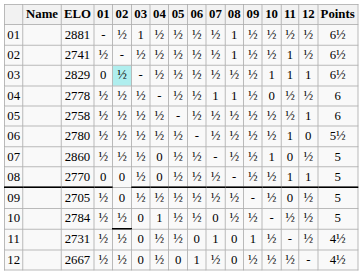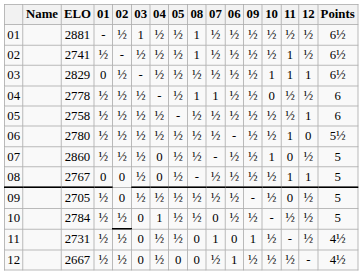columns swapped: (197, 14) <-> (234, 14)
(122, 75) paleturquoise background -> (122, 75) no background
(77, 177) 2770 -> (77, 177) 2767
